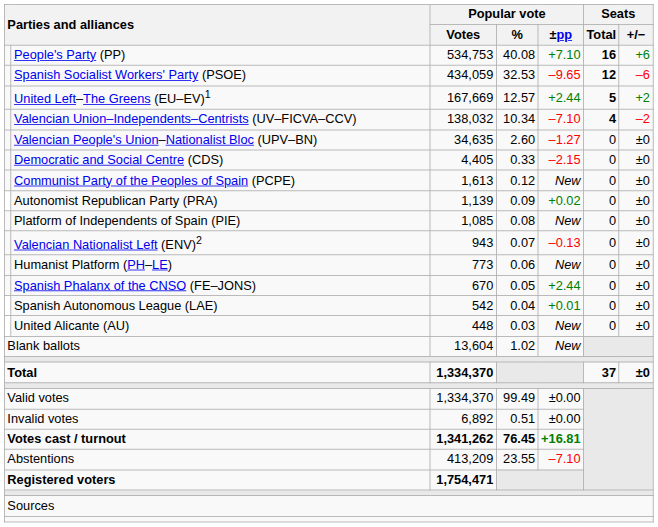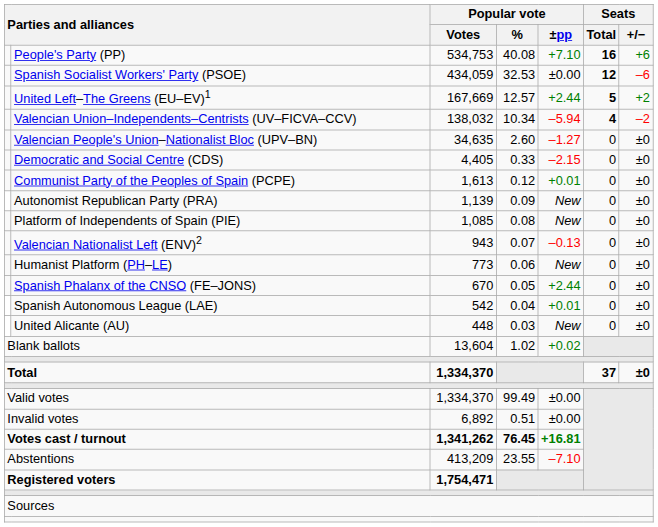(565, 75) –9.65 -> (565, 75) ±0.00
(565, 119) –7.10 -> (565, 119) –5.94
(568, 180) New -> (564, 180) +0.01
(564, 200) +0.02 -> (568, 200) New
(568, 346) New -> (564, 346) +0.02
